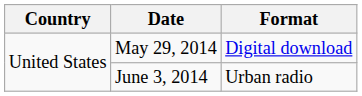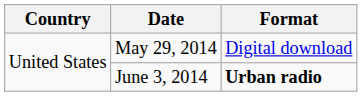(269, 76) normal -> (274, 76) bold
